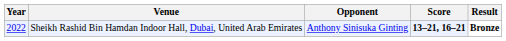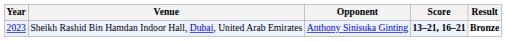(16, 28) 2022 -> (16, 28) 2023
